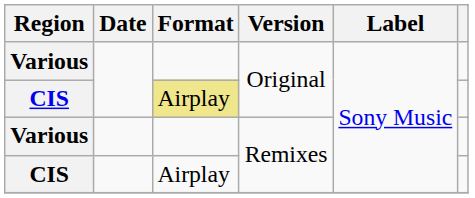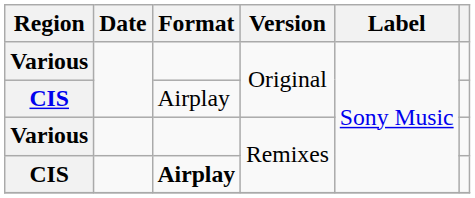(194, 98) khaki background -> (194, 98) no background
(194, 173) normal -> (196, 173) bold
